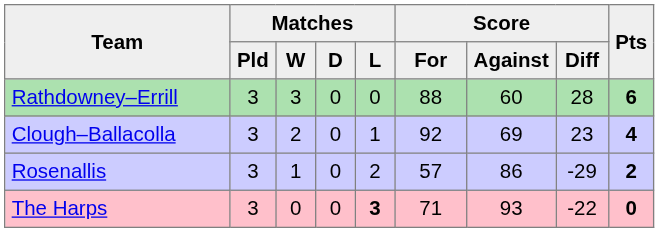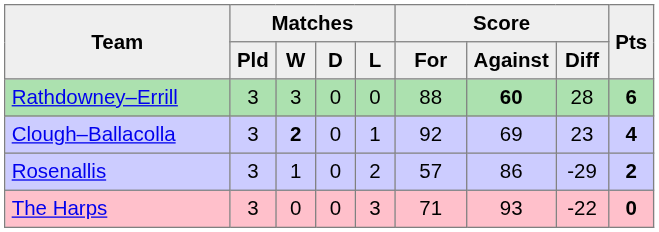(511, 97) normal -> (511, 97) bold
(296, 134) normal -> (296, 134) bold
(375, 208) bold -> (375, 208) normal
